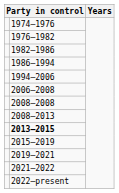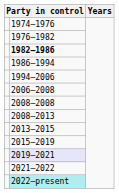(33, 50) normal -> (33, 50) bold
(33, 129) bold -> (33, 129) normal
(33, 155) no background -> (33, 155) lavender background
(40, 182) no background -> (40, 182) paleturquoise background
